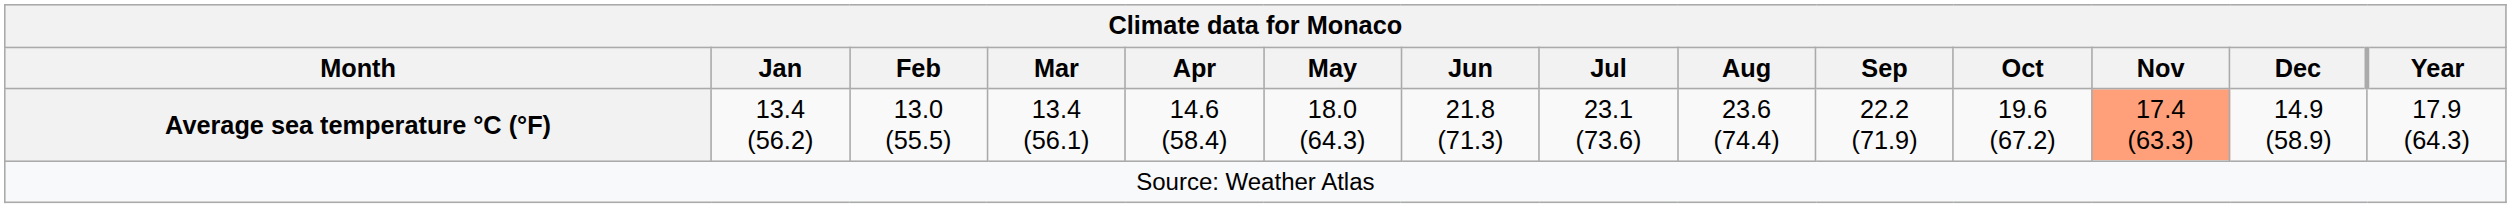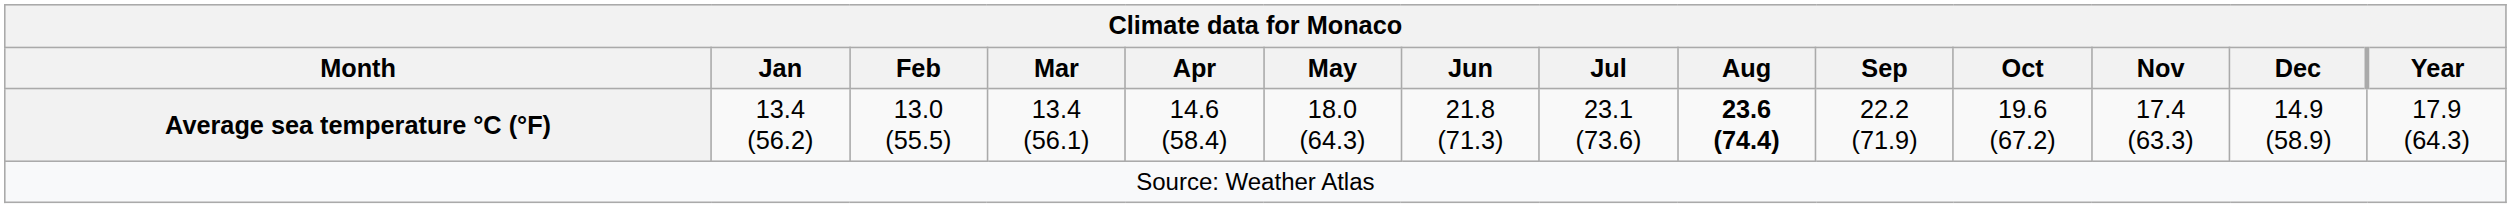(1747, 125) normal -> (1747, 125) bold
(2161, 125) lightsalmon background -> (2161, 125) no background
